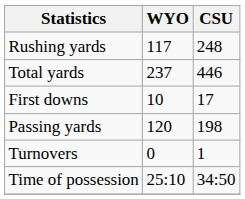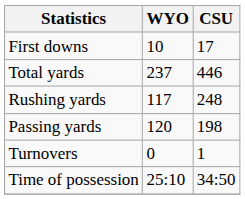rows swapped: (48, 99) <-> (57, 45)
